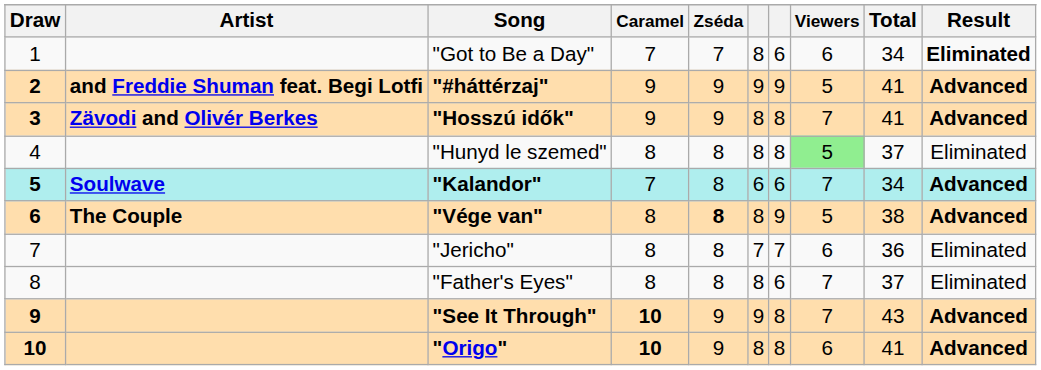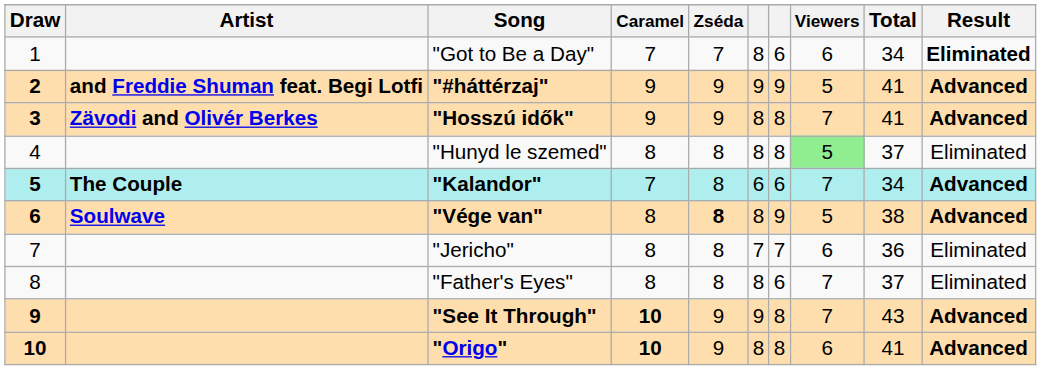(117, 184) Soulwave -> (126, 184) The Couple
(126, 217) The Couple -> (117, 217) Soulwave
